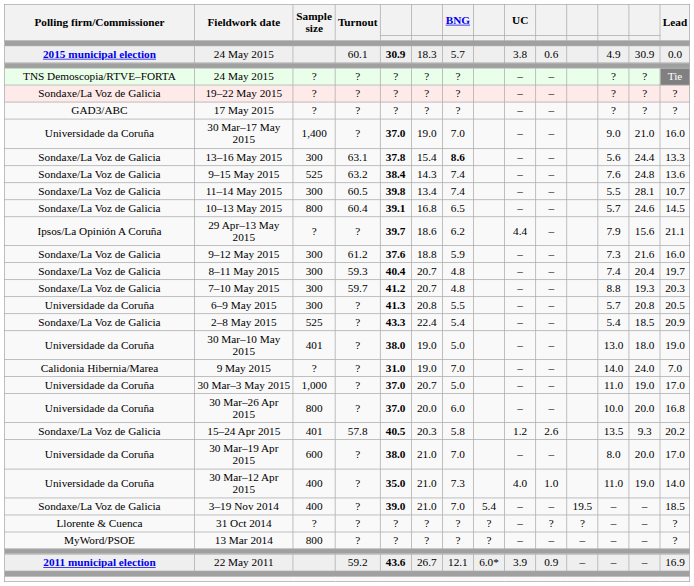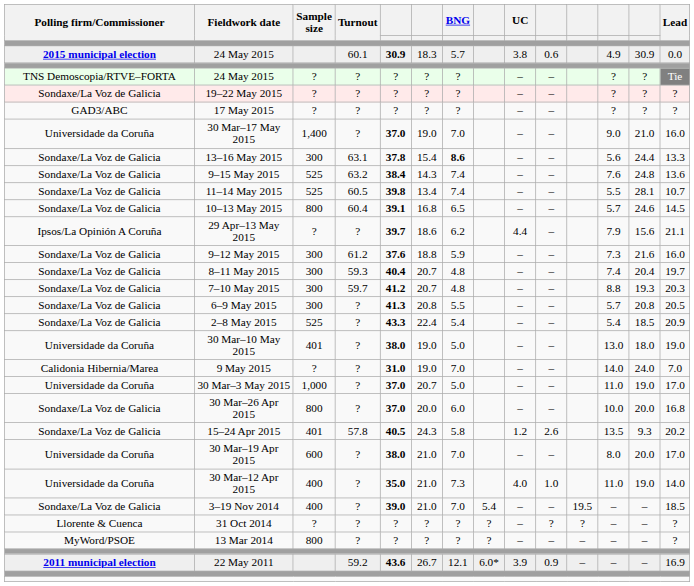(314, 191) 300 -> (314, 191) 525
(99, 305) Universidade da Coruña -> (99, 305) Sondaxe/La Voz de Galicia
(99, 408) Universidade da Coruña -> (99, 408) Sondaxe/La Voz de Galicia
(427, 431) 20.3 -> (427, 431) 24.3
